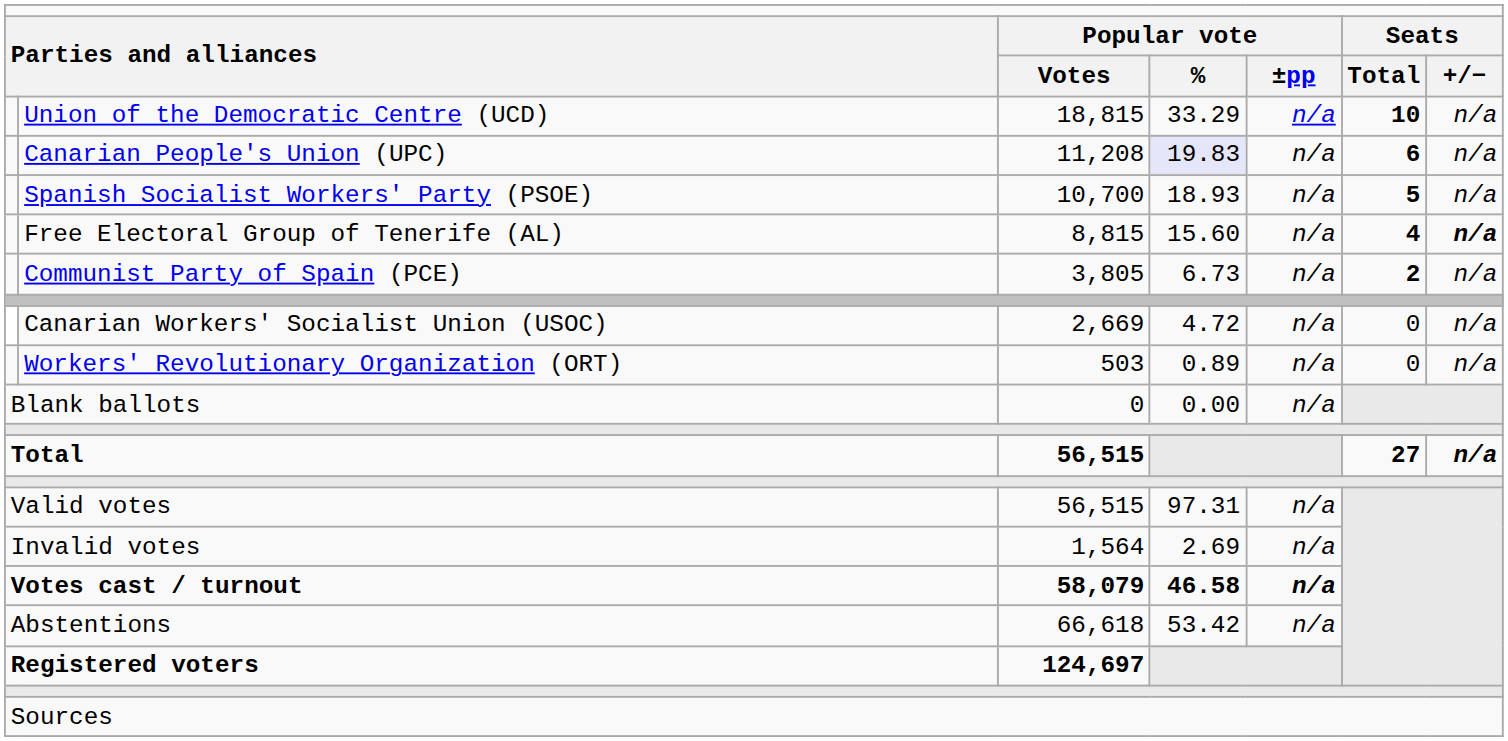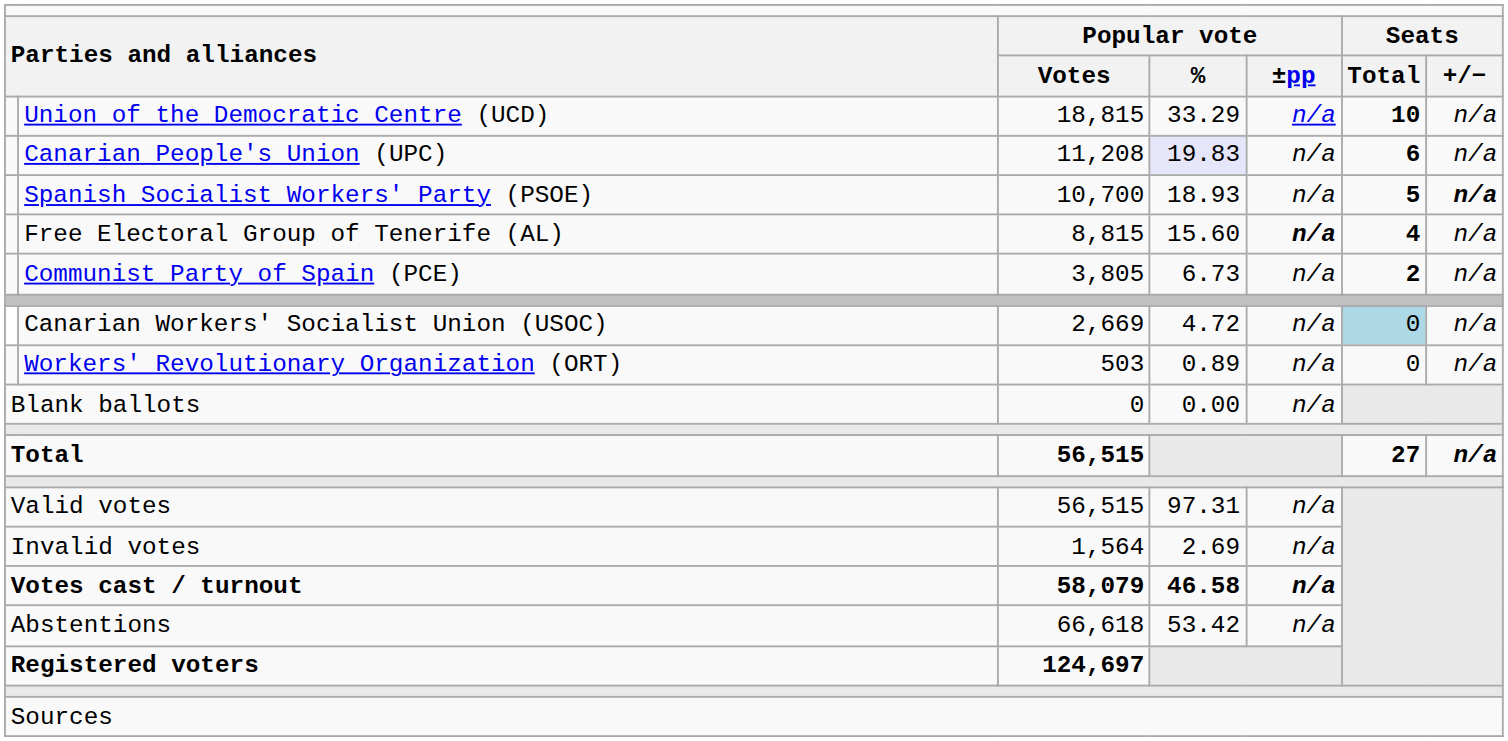(1475, 195) normal -> (1475, 195) bold
(1314, 234) normal -> (1314, 234) bold
(1475, 234) bold -> (1475, 234) normal
(1413, 325) no background -> (1413, 325) lightblue background
